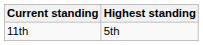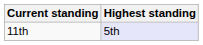(112, 31) no background -> (112, 31) lavender background
